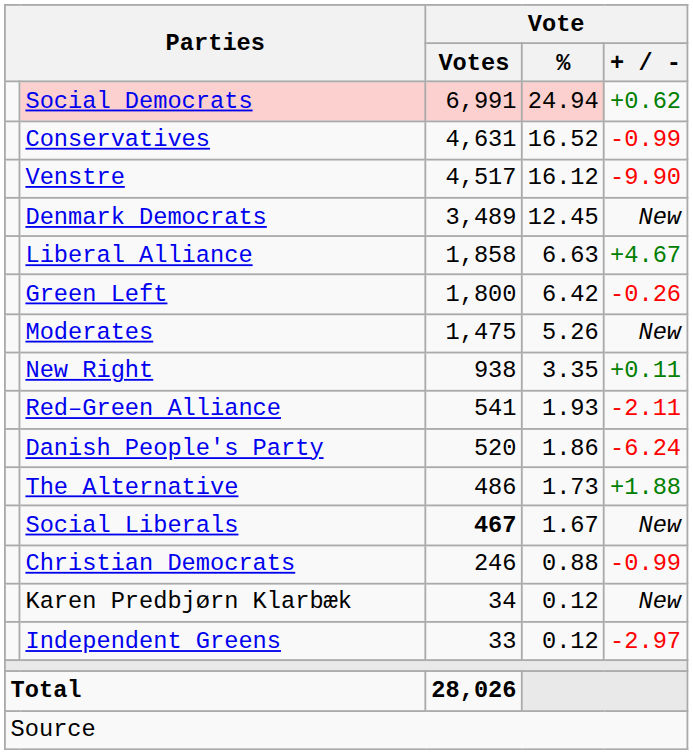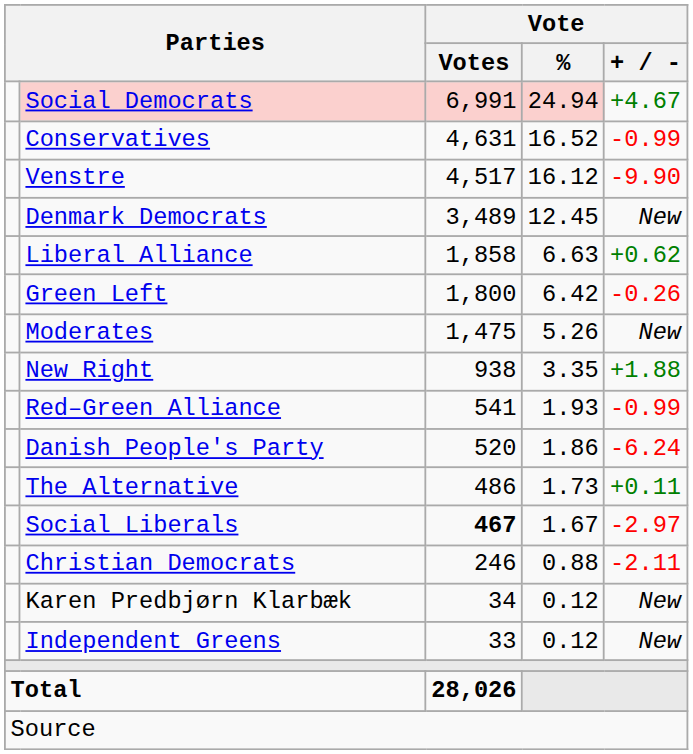(646, 101) +0.62 -> (646, 101) +4.67
(646, 256) +4.67 -> (646, 256) +0.62
(646, 371) +0.11 -> (646, 371) +1.88
(646, 410) -2.11 -> (646, 410) -0.99
(646, 487) +1.88 -> (646, 487) +0.11
(660, 525) New -> (646, 525) -2.97
(646, 564) -0.99 -> (646, 564) -2.11
(646, 641) -2.97 -> (660, 641) New
